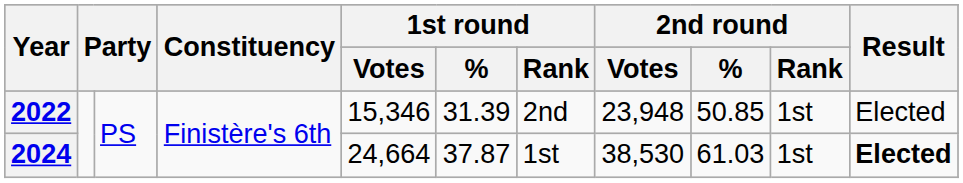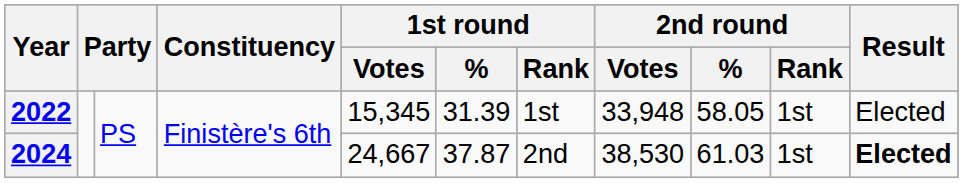(389, 111) 15,346 -> (389, 111) 15,345
(545, 111) 2nd -> (541, 111) 1st
(643, 111) 23,948 -> (643, 111) 33,948
(730, 111) 50.85 -> (730, 111) 58.05
(389, 154) 24,664 -> (389, 154) 24,667
(541, 154) 1st -> (545, 154) 2nd
